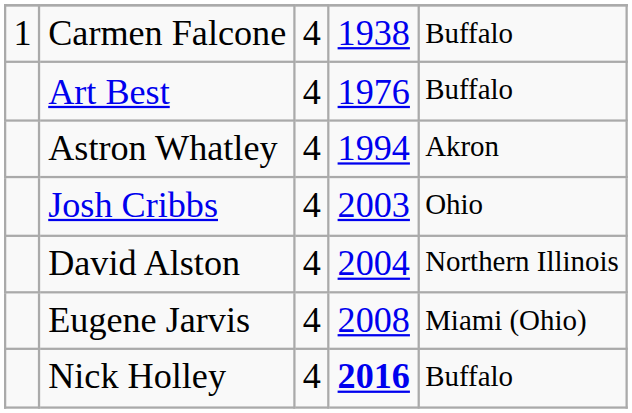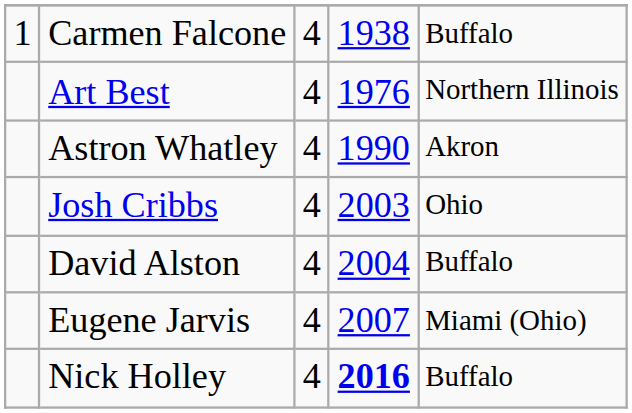(469, 90) Buffalo -> (522, 90) Northern Illinois
(374, 148) 1994 -> (374, 148) 1990
(522, 262) Northern Illinois -> (469, 262) Buffalo
(374, 320) 2008 -> (374, 320) 2007
